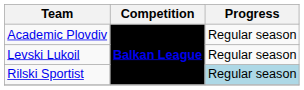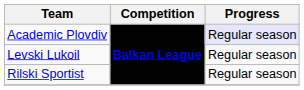(252, 34) no background -> (252, 34) lavender background
(252, 74) lightblue background -> (252, 74) no background
